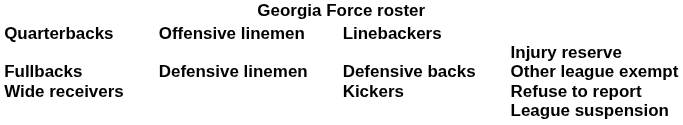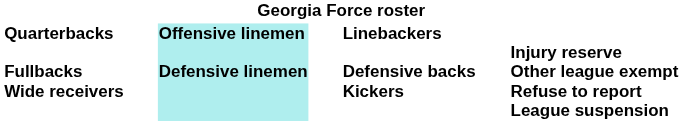(233, 53) no background -> (233, 53) paleturquoise background
